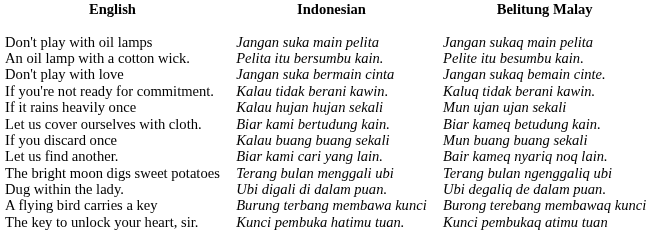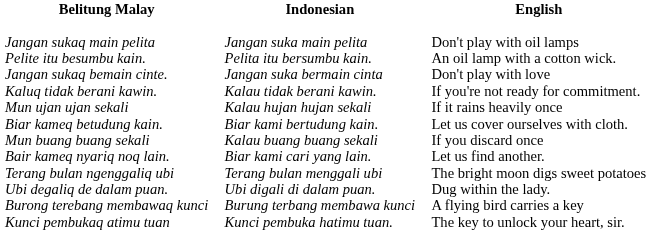columns swapped: (545, 9) <-> (112, 9)
